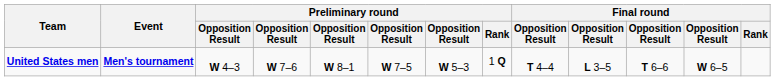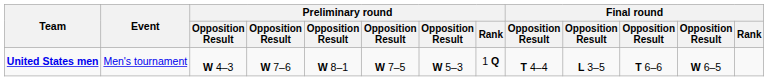(148, 62) bold -> (145, 62) normal
